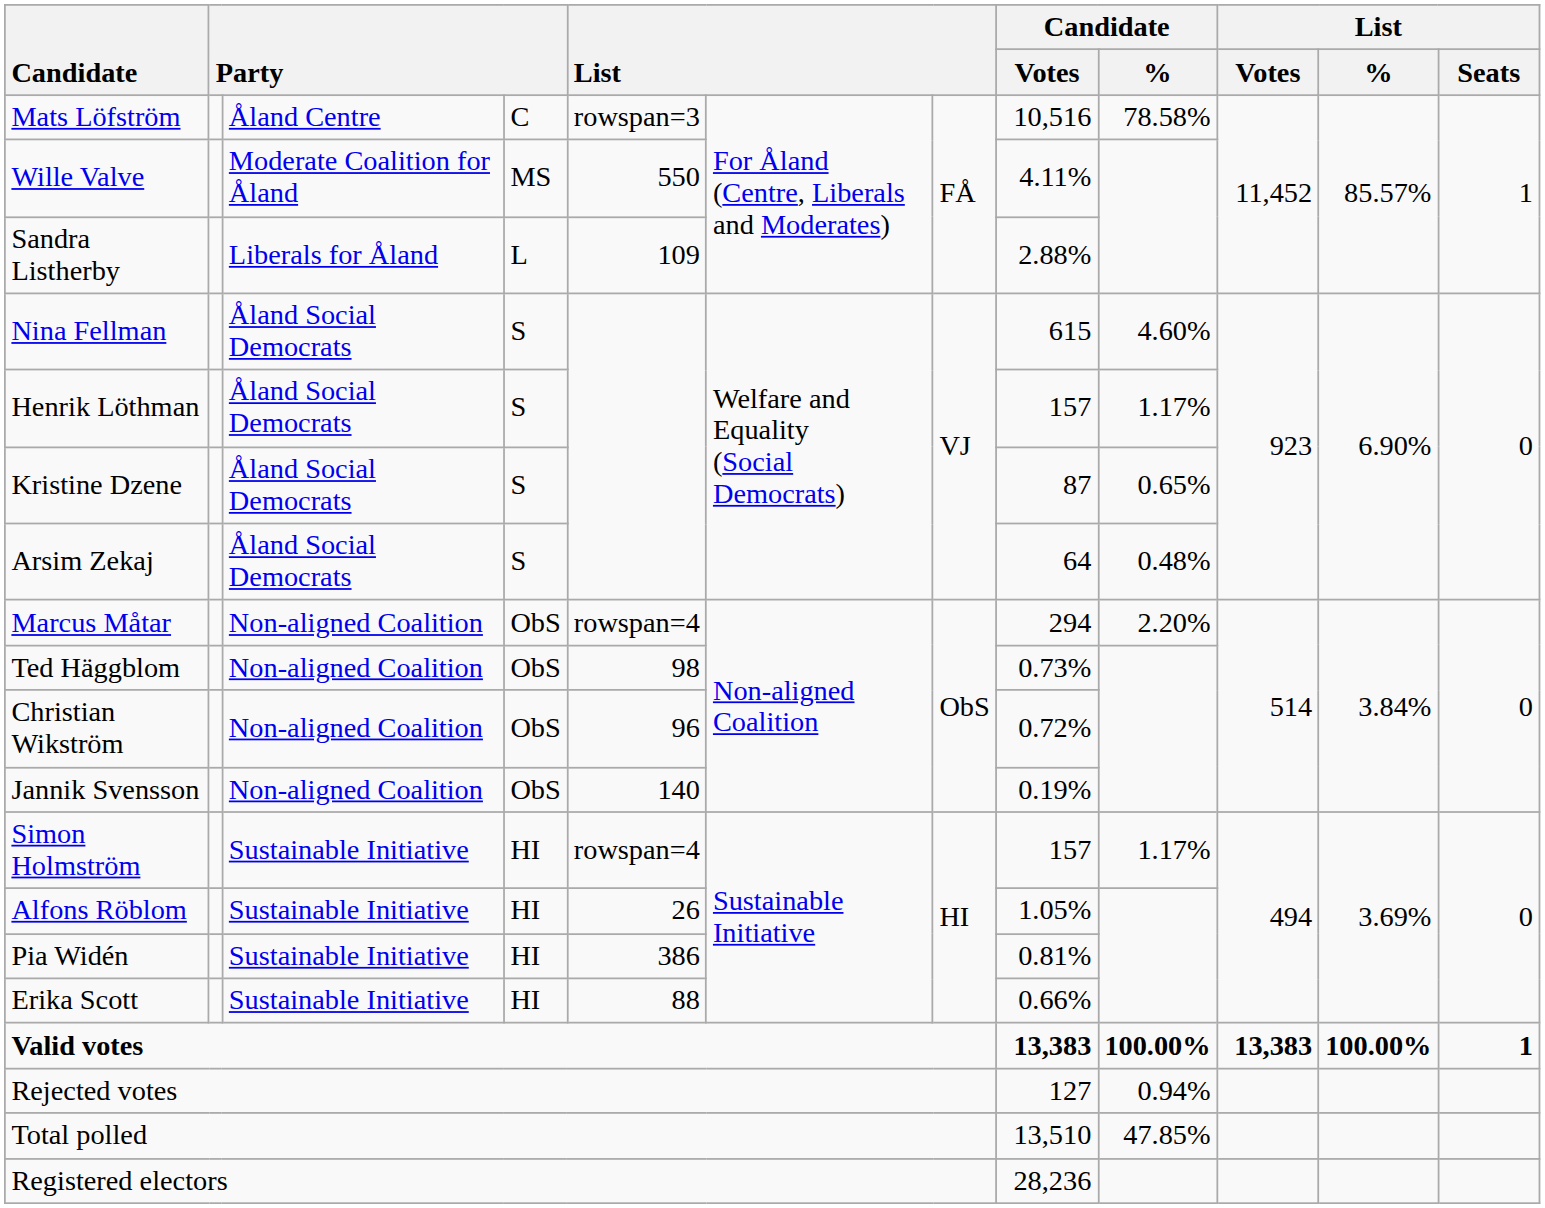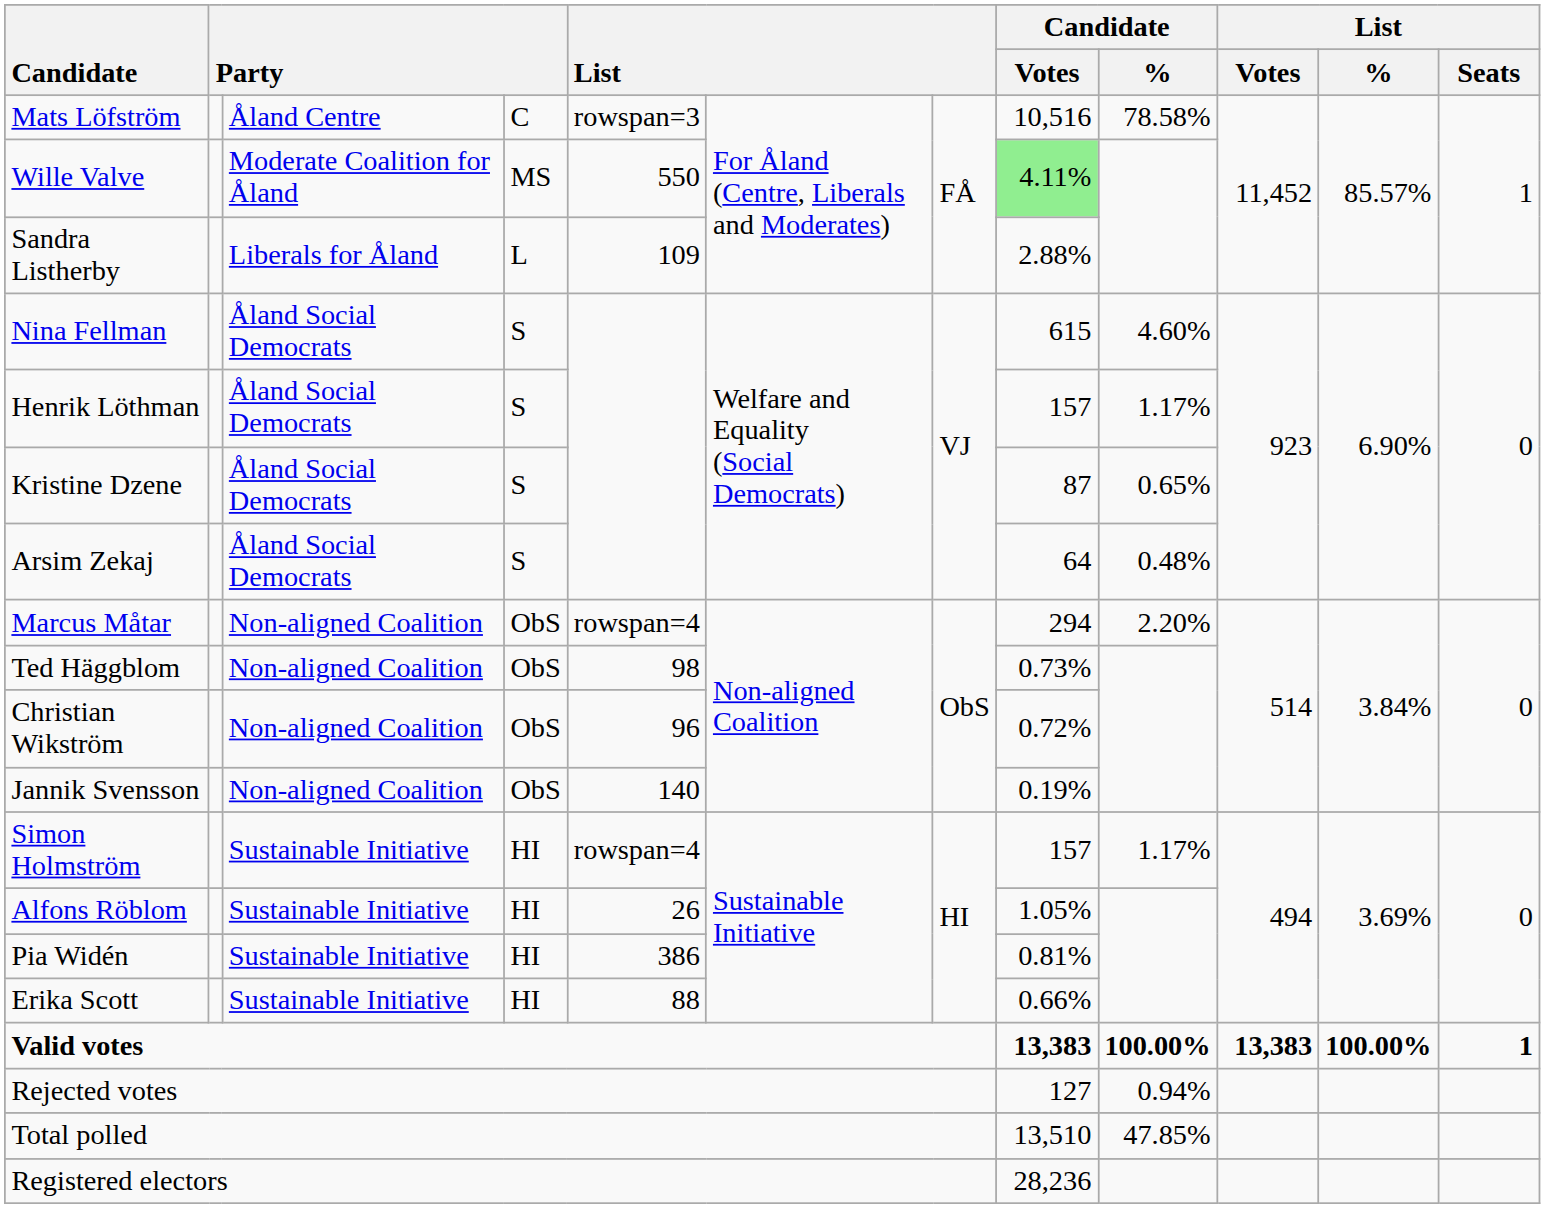(1055, 177) no background -> (1055, 177) lightgreen background
